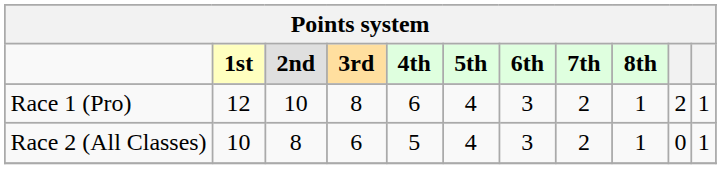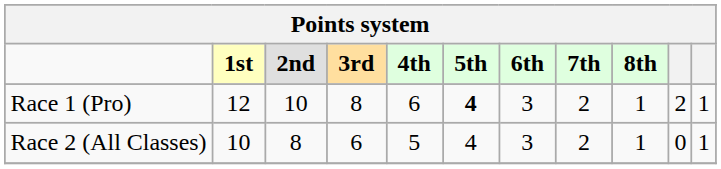(471, 102) normal -> (471, 102) bold
